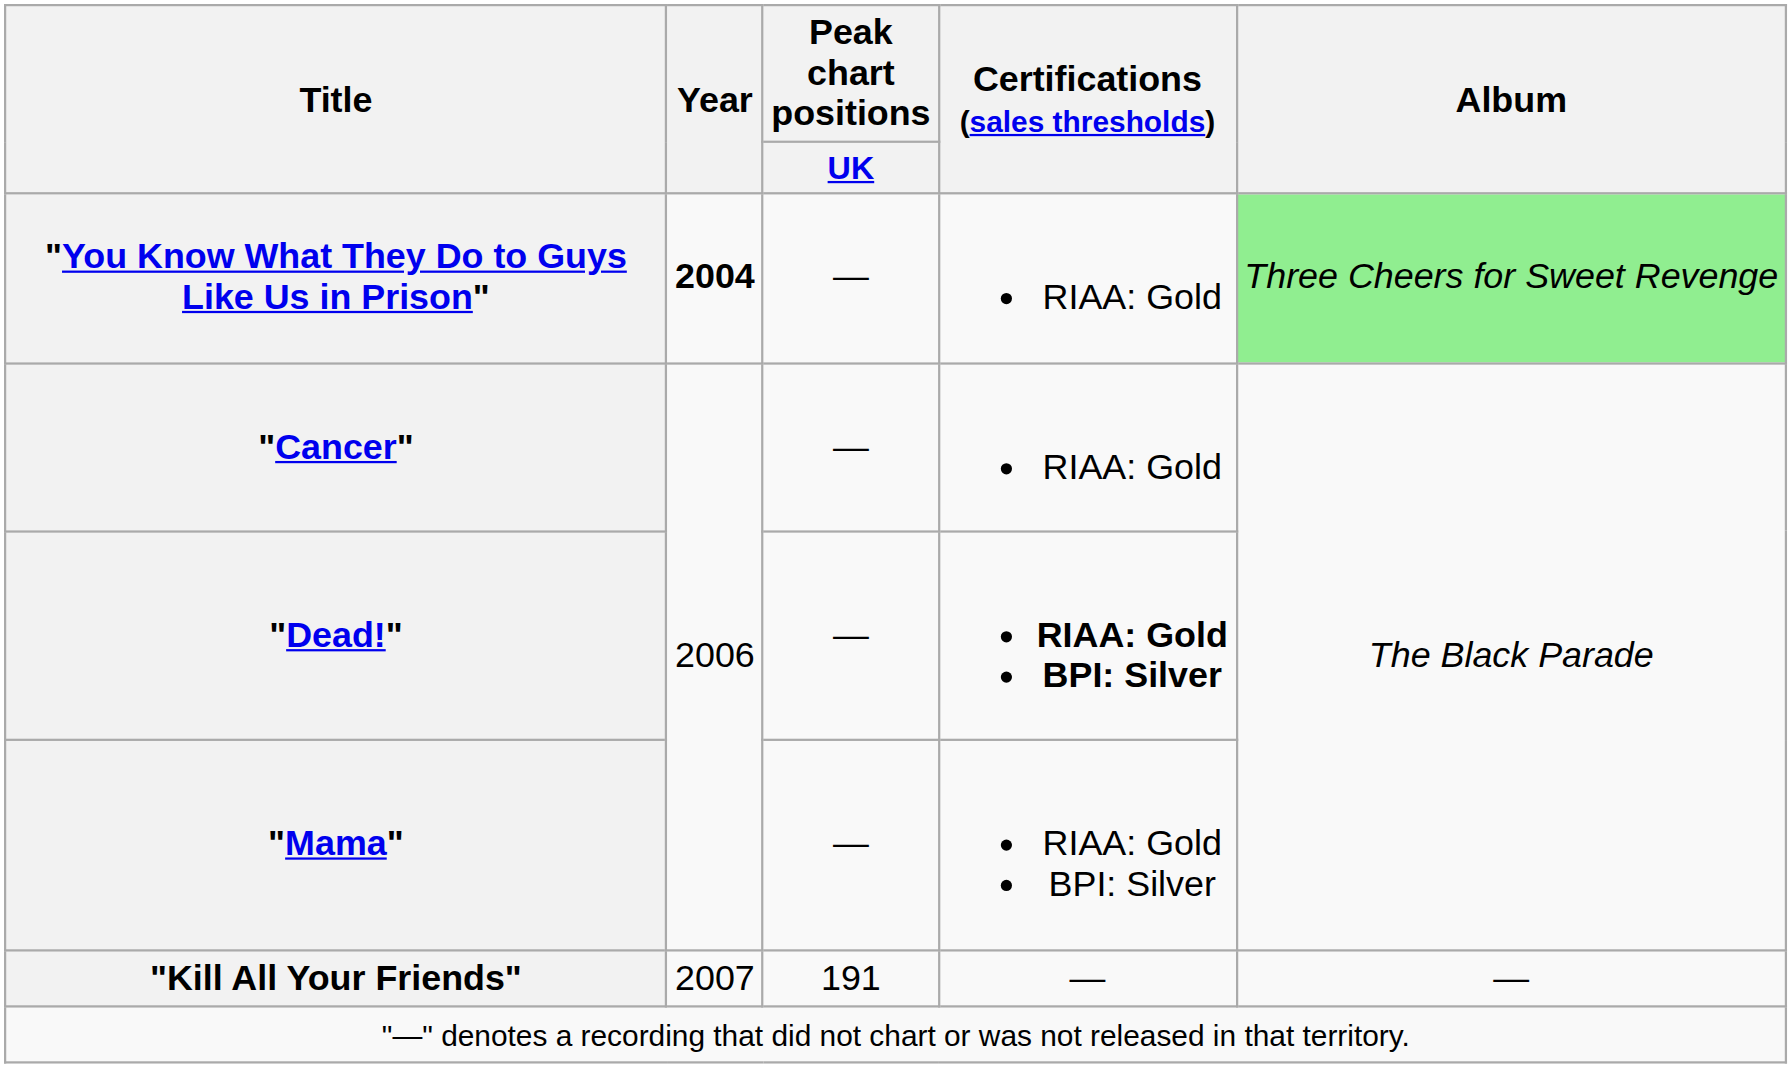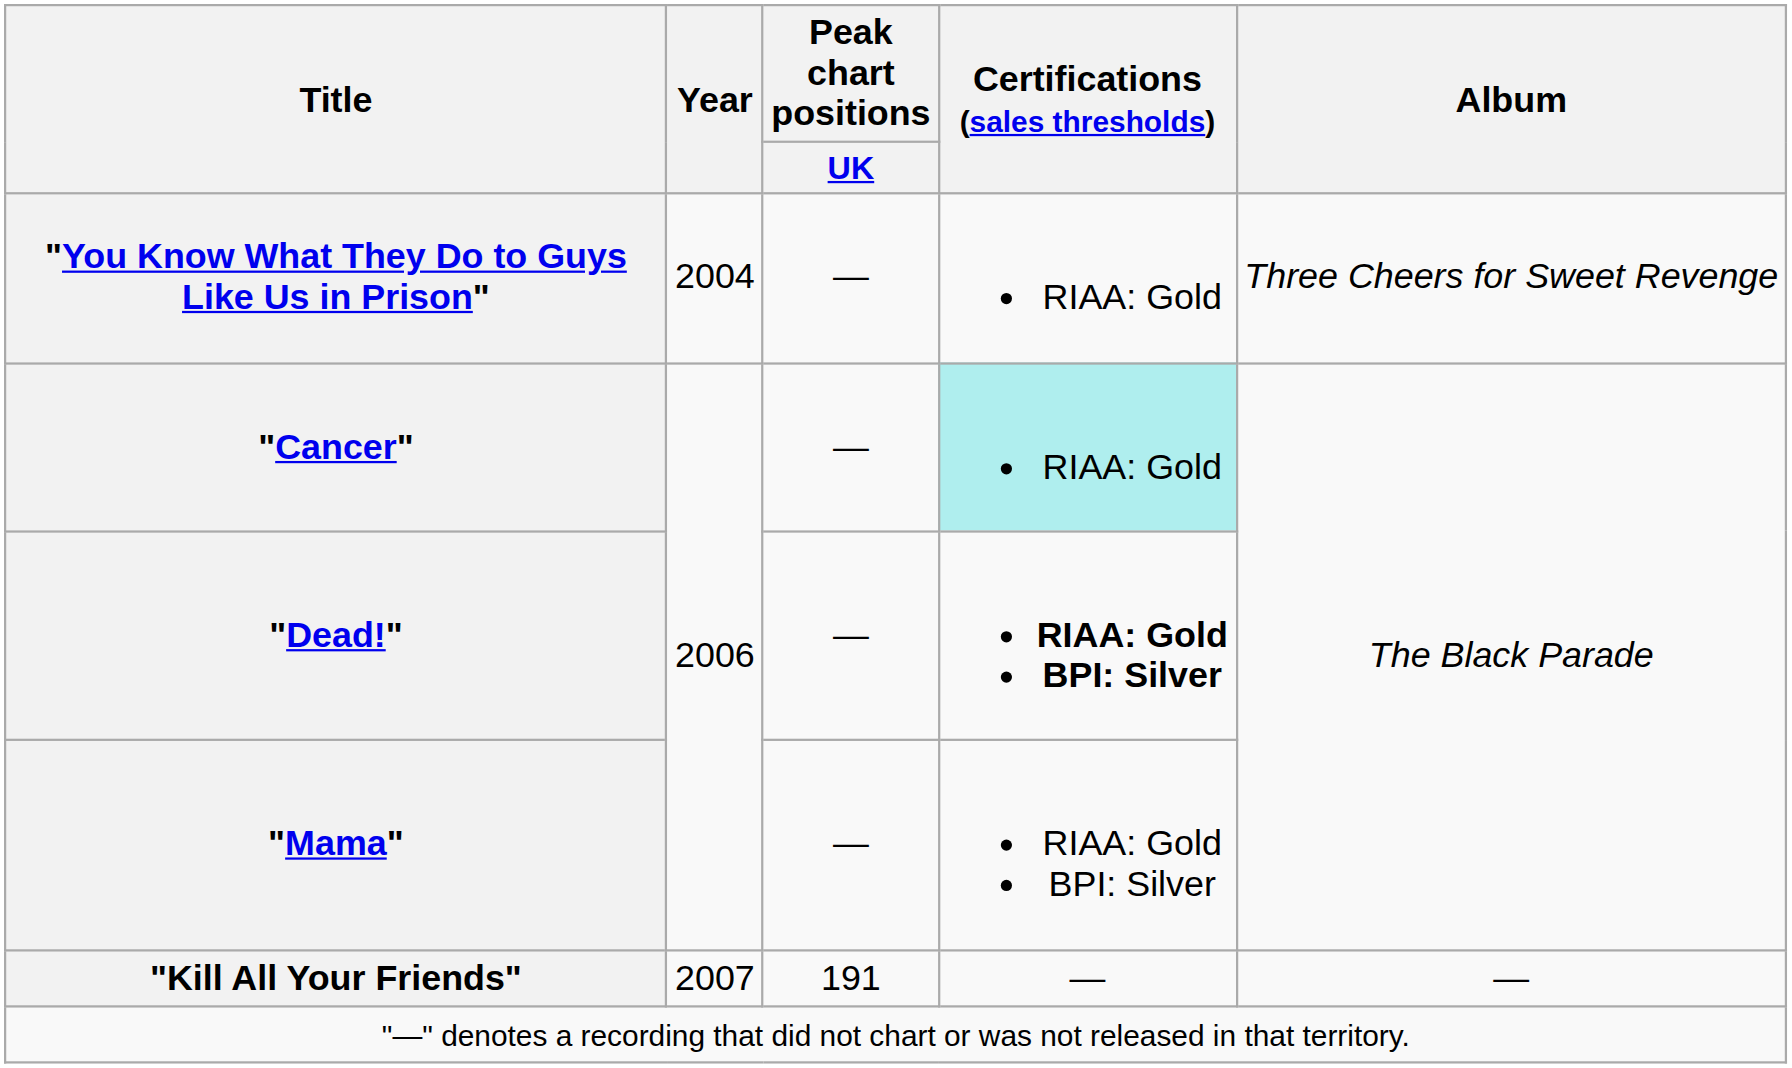(715, 277) bold -> (715, 277) normal
(1511, 277) lightgreen background -> (1511, 277) no background
(1087, 467) no background -> (1087, 467) paleturquoise background
